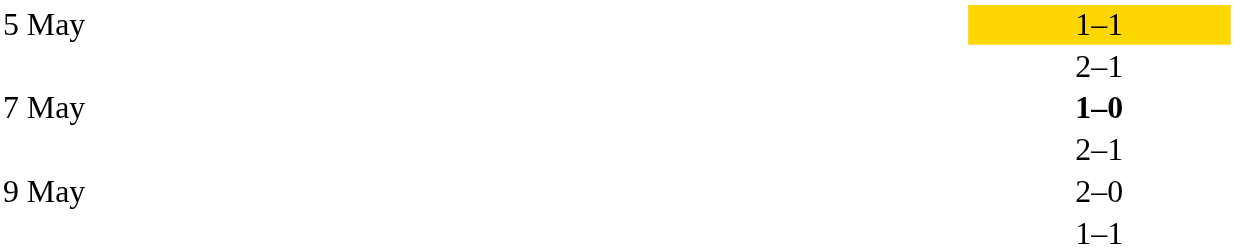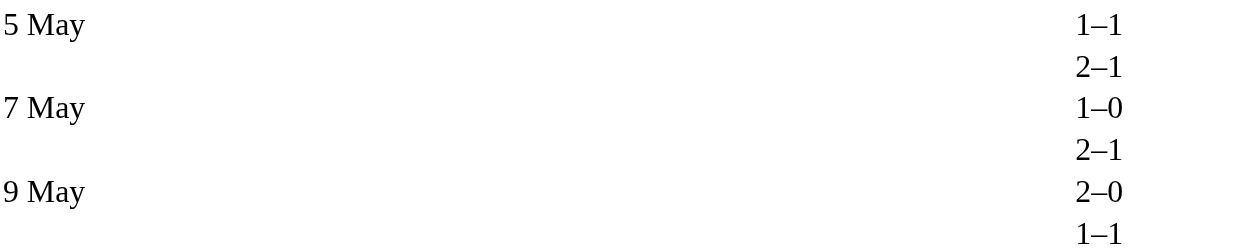(1099, 24) gold background -> (1099, 24) no background
(1099, 107) bold -> (1099, 107) normal
